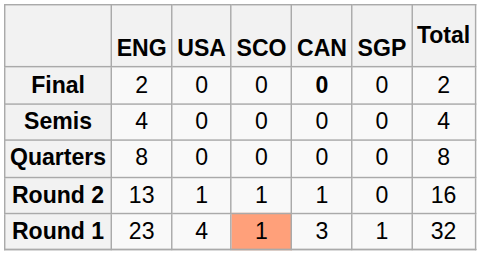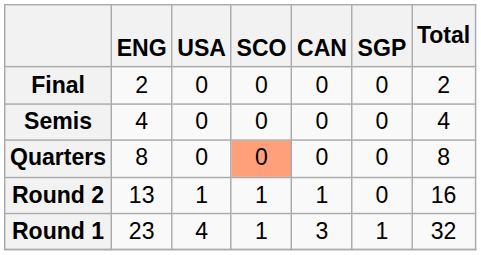(322, 85) bold -> (322, 85) normal
(261, 158) no background -> (261, 158) lightsalmon background
(261, 231) lightsalmon background -> (261, 231) no background
